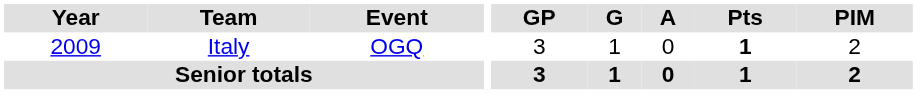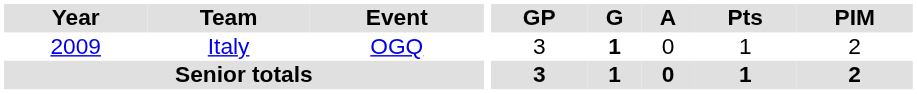(615, 46) normal -> (615, 46) bold
(745, 46) bold -> (745, 46) normal
